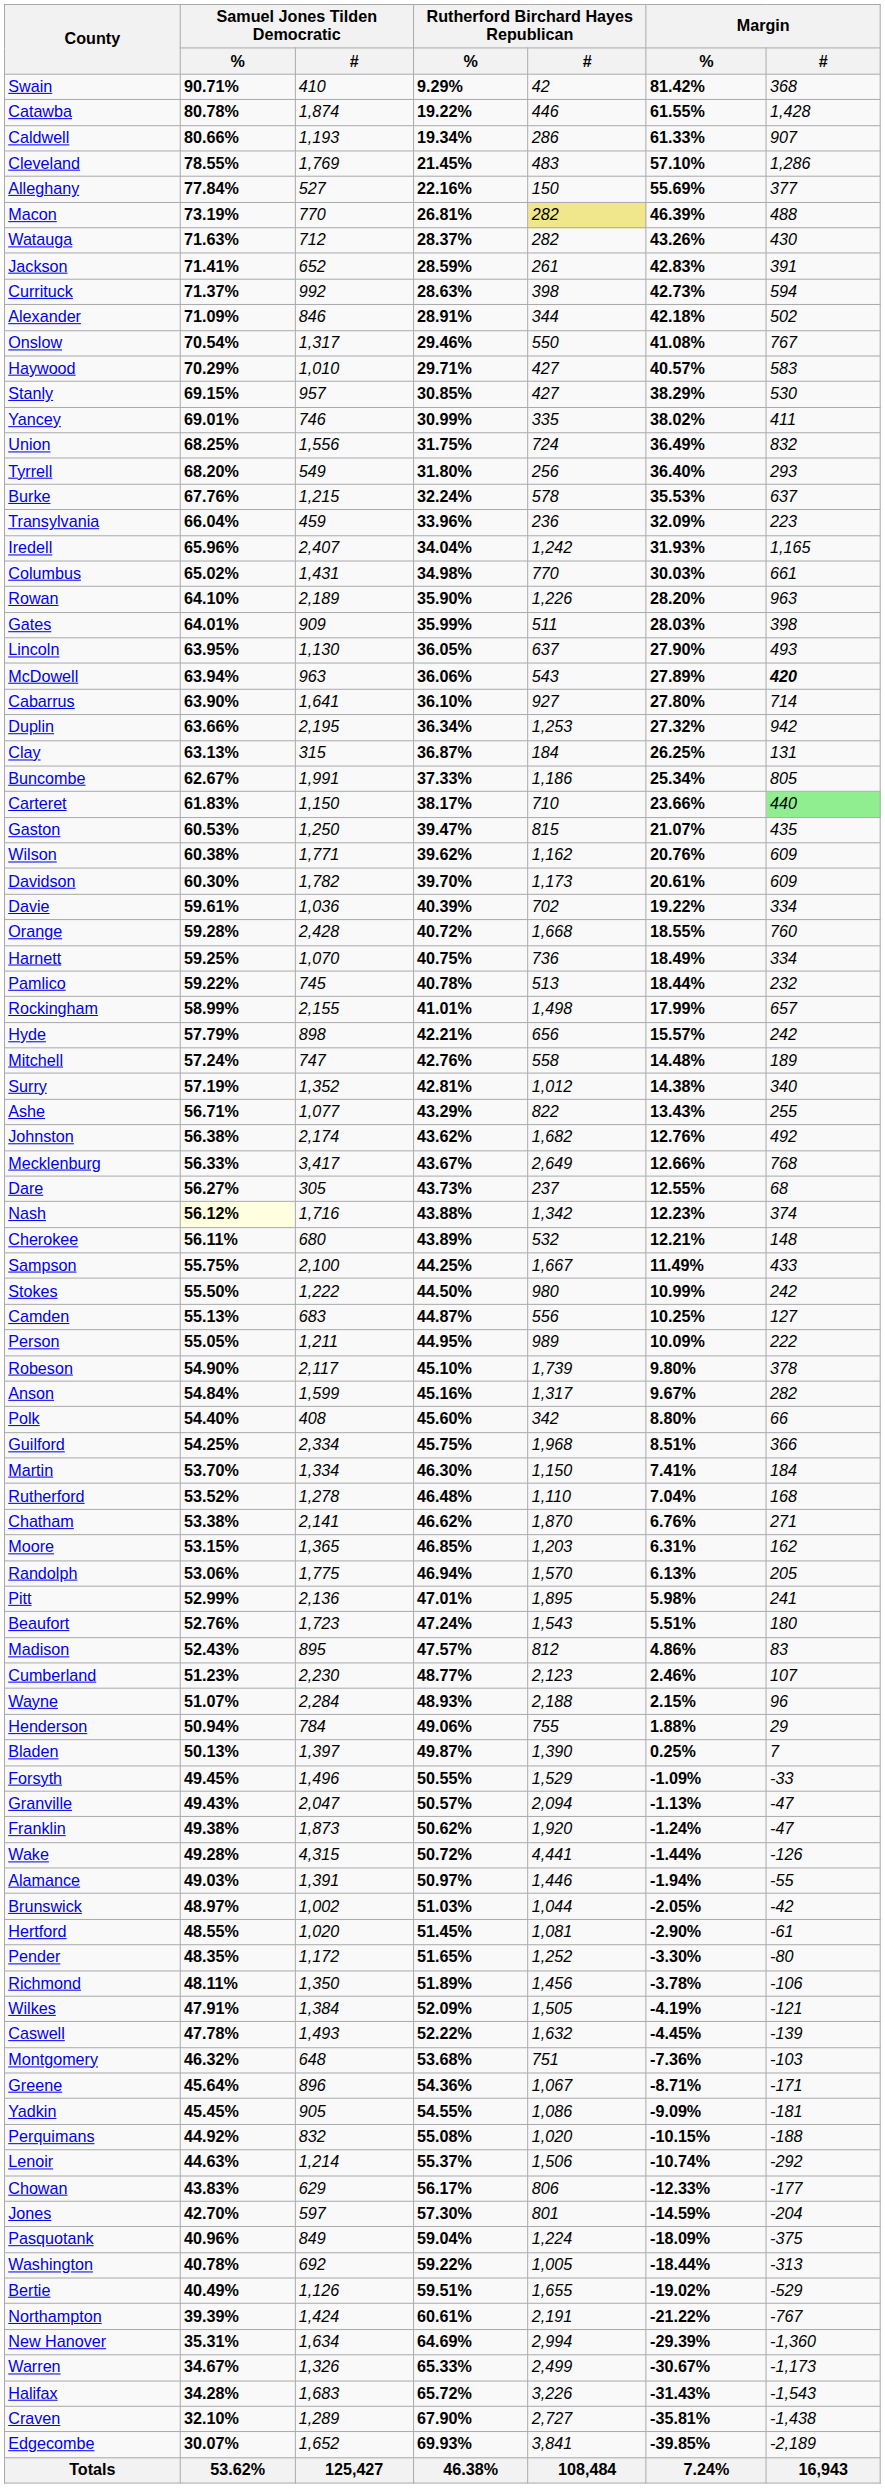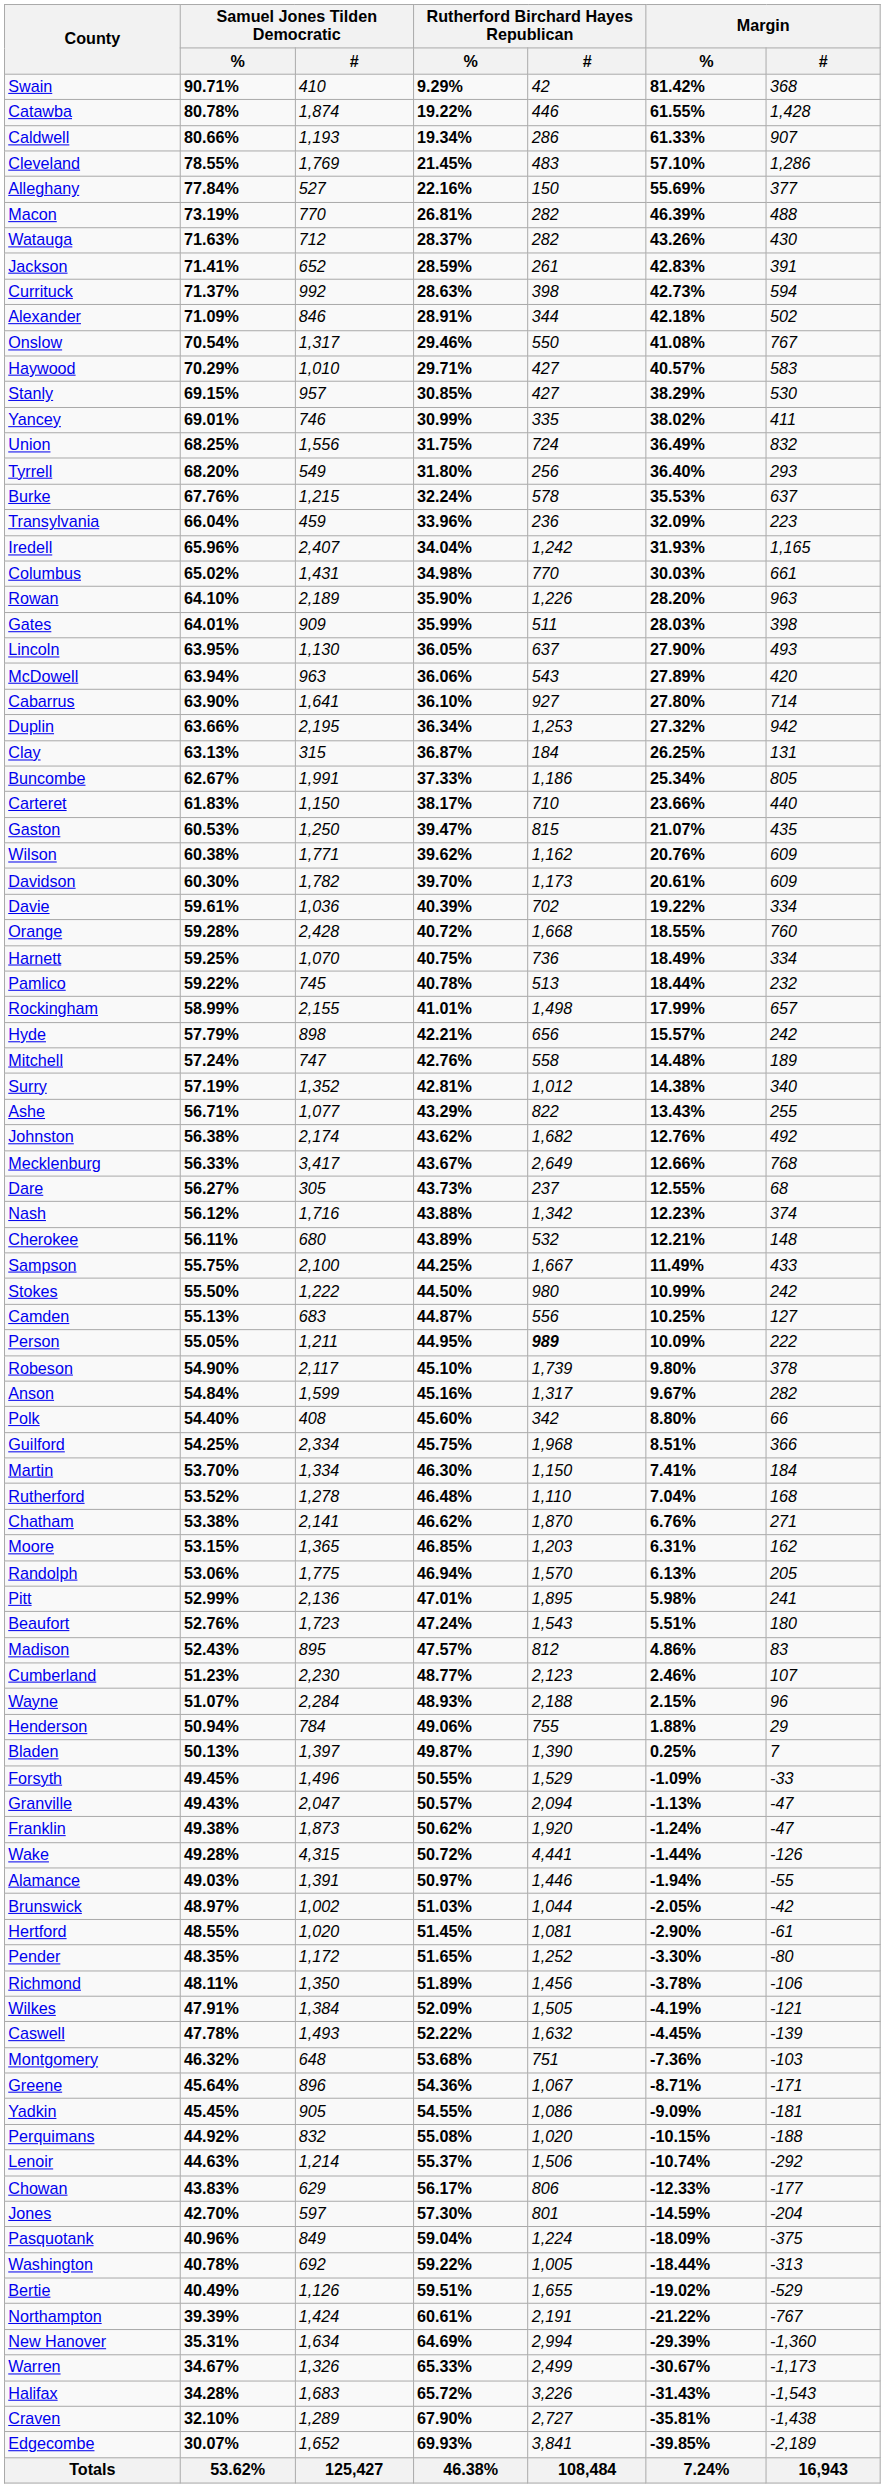(545, 214) khaki background -> (545, 214) no background
(784, 676) bold -> (784, 676) normal
(784, 804) lightgreen background -> (784, 804) no background
(211, 1214) lightyellow background -> (211, 1214) no background
(545, 1342) normal -> (545, 1342) bold
